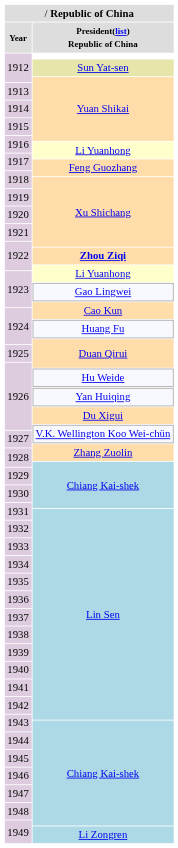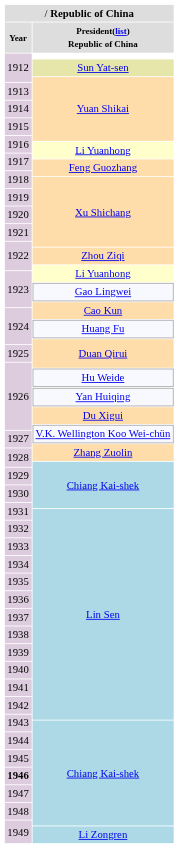(103, 256) bold -> (103, 256) normal
(18, 776) normal -> (18, 776) bold
